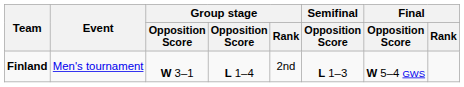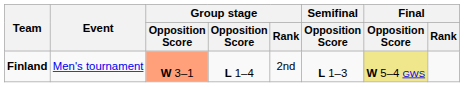(177, 73) no background -> (177, 73) lightsalmon background
(396, 73) no background -> (396, 73) khaki background
